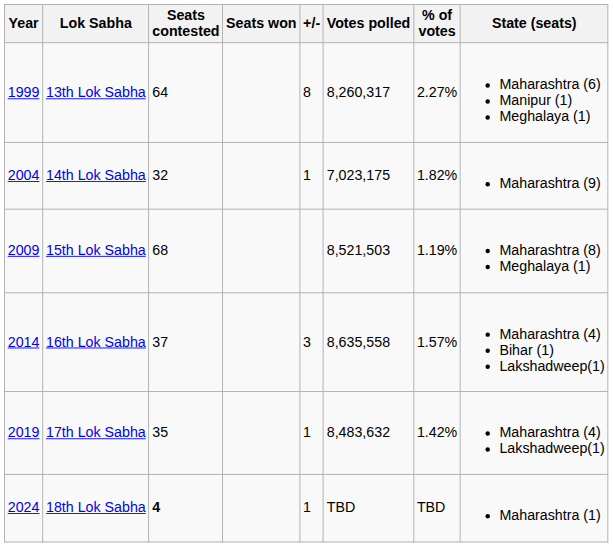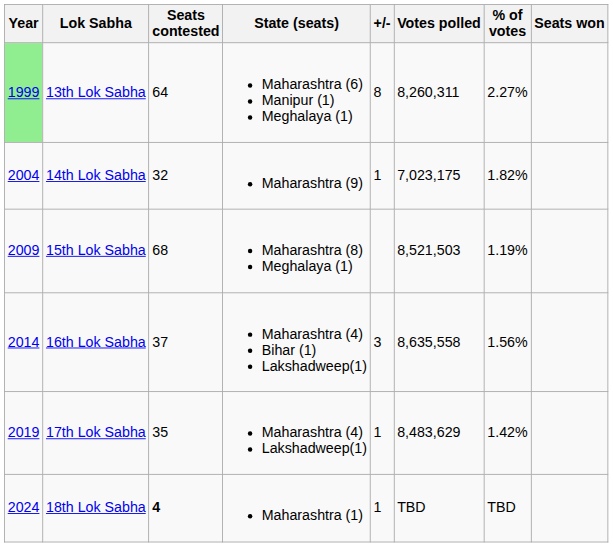columns swapped: (261, 23) <-> (534, 23)
(24, 92) no background -> (24, 92) lightgreen background
(358, 92) 8,260,317 -> (428, 92) 8,260,311
(437, 341) 1.57% -> (508, 341) 1.56%
(358, 433) 8,483,632 -> (429, 433) 8,483,629
